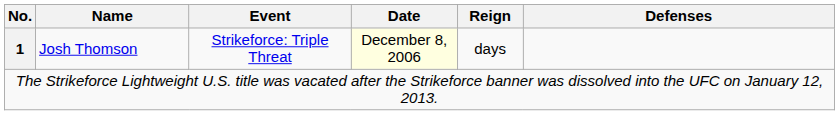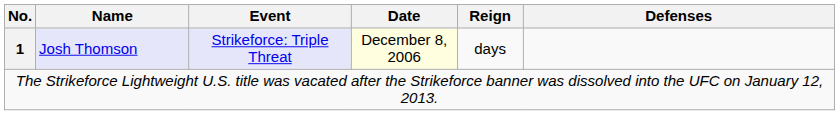(88, 48) no background -> (88, 48) lavender background
(270, 48) no background -> (270, 48) lavender background
